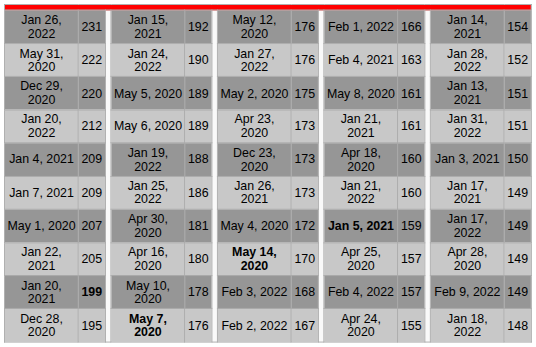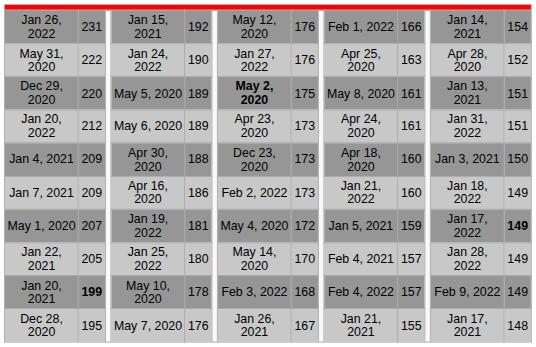(361, 60) Feb 4, 2021 -> (361, 60) Apr 25, 2020
(467, 60) Jan 28, 2022 -> (467, 60) Apr 28, 2020
(254, 93) normal -> (254, 93) bold
(361, 126) Jan 21, 2021 -> (361, 126) Apr 24, 2020
(148, 159) Jan 19, 2022 -> (148, 159) Apr 30, 2020
(148, 192) Jan 25, 2022 -> (148, 192) Apr 16, 2020
(254, 192) Jan 26, 2021 -> (254, 192) Feb 2, 2022
(467, 192) Jan 17, 2021 -> (467, 192) Jan 18, 2022
(148, 225) Apr 30, 2020 -> (148, 225) Jan 19, 2022
(361, 225) bold -> (361, 225) normal
(518, 225) normal -> (518, 225) bold
(148, 259) Apr 16, 2020 -> (148, 259) Jan 25, 2022
(254, 259) bold -> (254, 259) normal
(361, 259) Apr 25, 2020 -> (361, 259) Feb 4, 2021
(467, 259) Apr 28, 2020 -> (467, 259) Jan 28, 2022
(148, 325) bold -> (148, 325) normal
(254, 325) Feb 2, 2022 -> (254, 325) Jan 26, 2021
(361, 325) Apr 24, 2020 -> (361, 325) Jan 21, 2021
(467, 325) Jan 18, 2022 -> (467, 325) Jan 17, 2021
